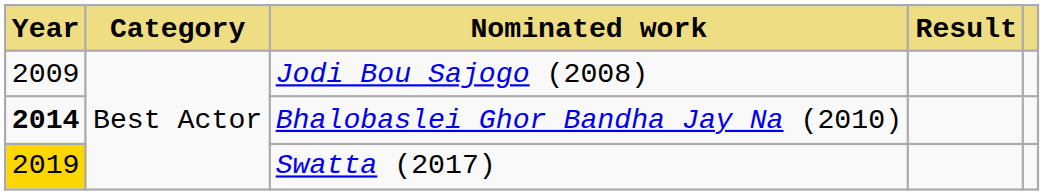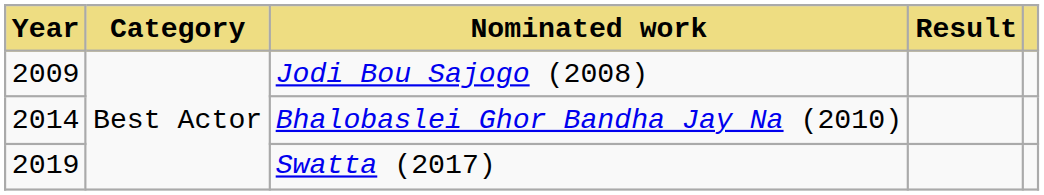(46, 120) bold -> (46, 120) normal
(46, 166) gold background -> (46, 166) no background
